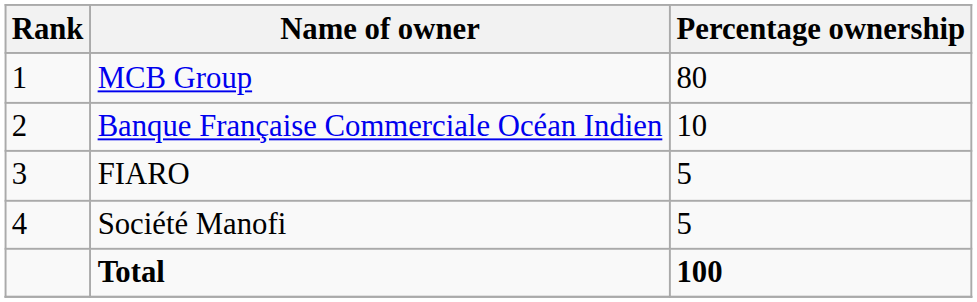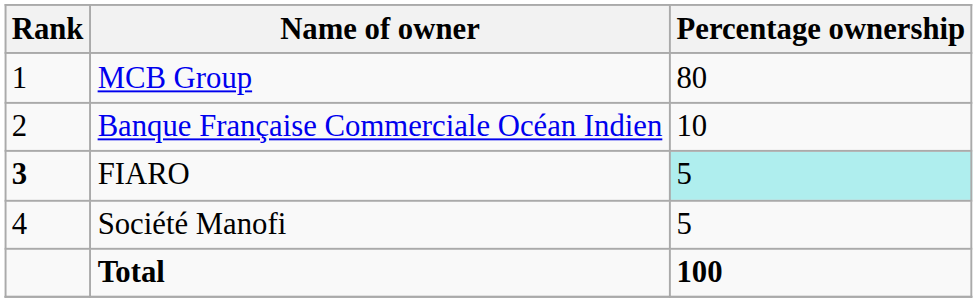(19, 175) normal -> (19, 175) bold
(684, 175) no background -> (684, 175) paleturquoise background
